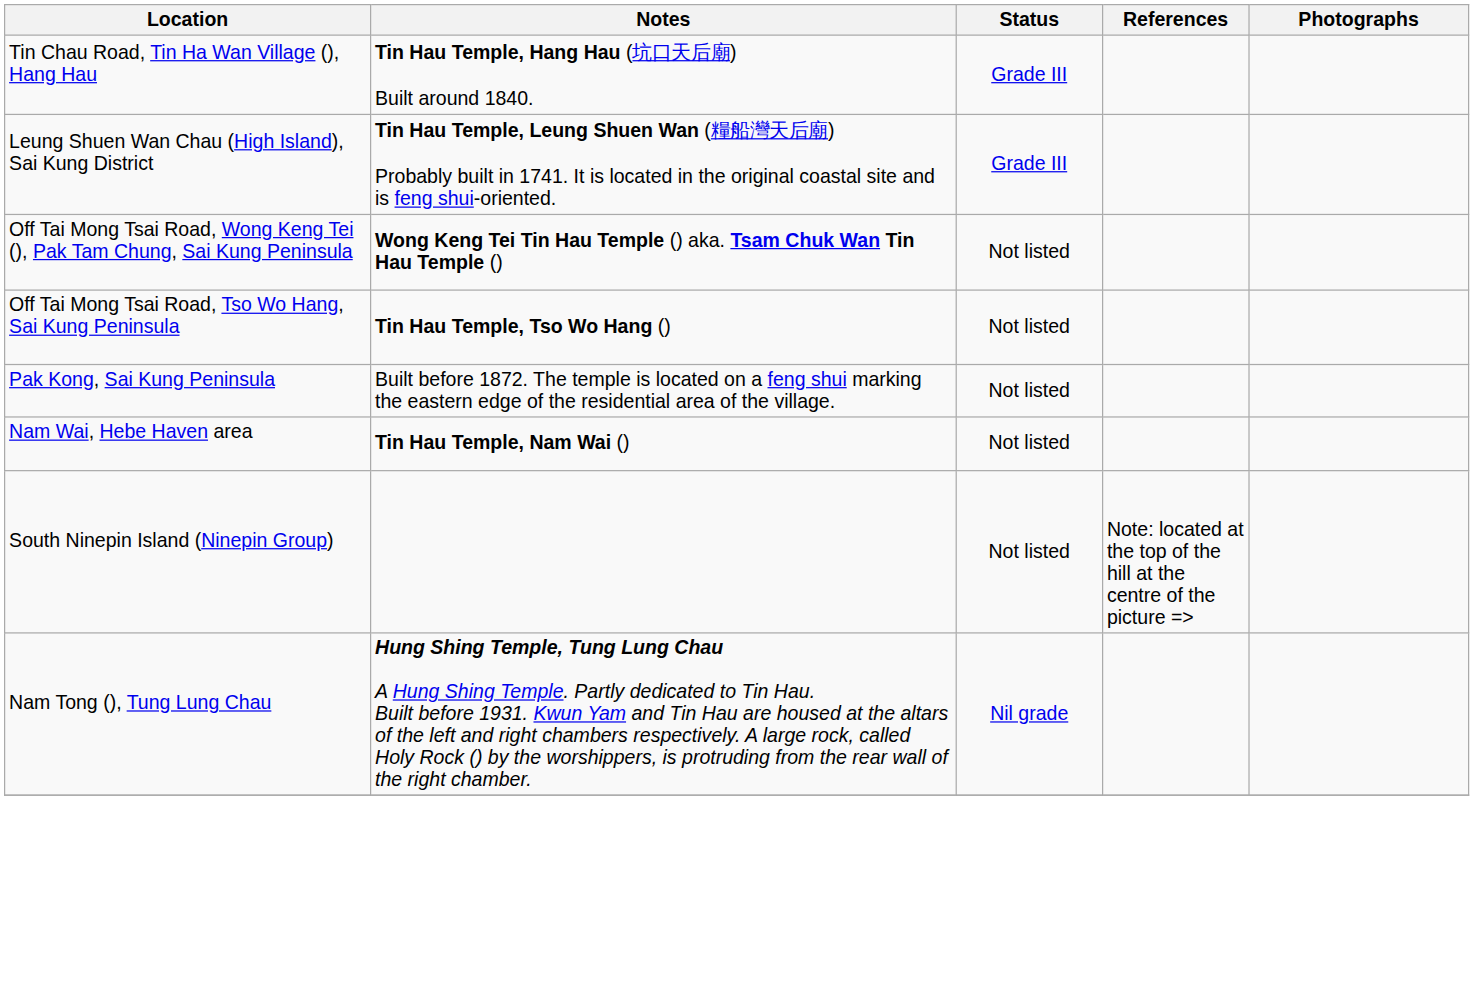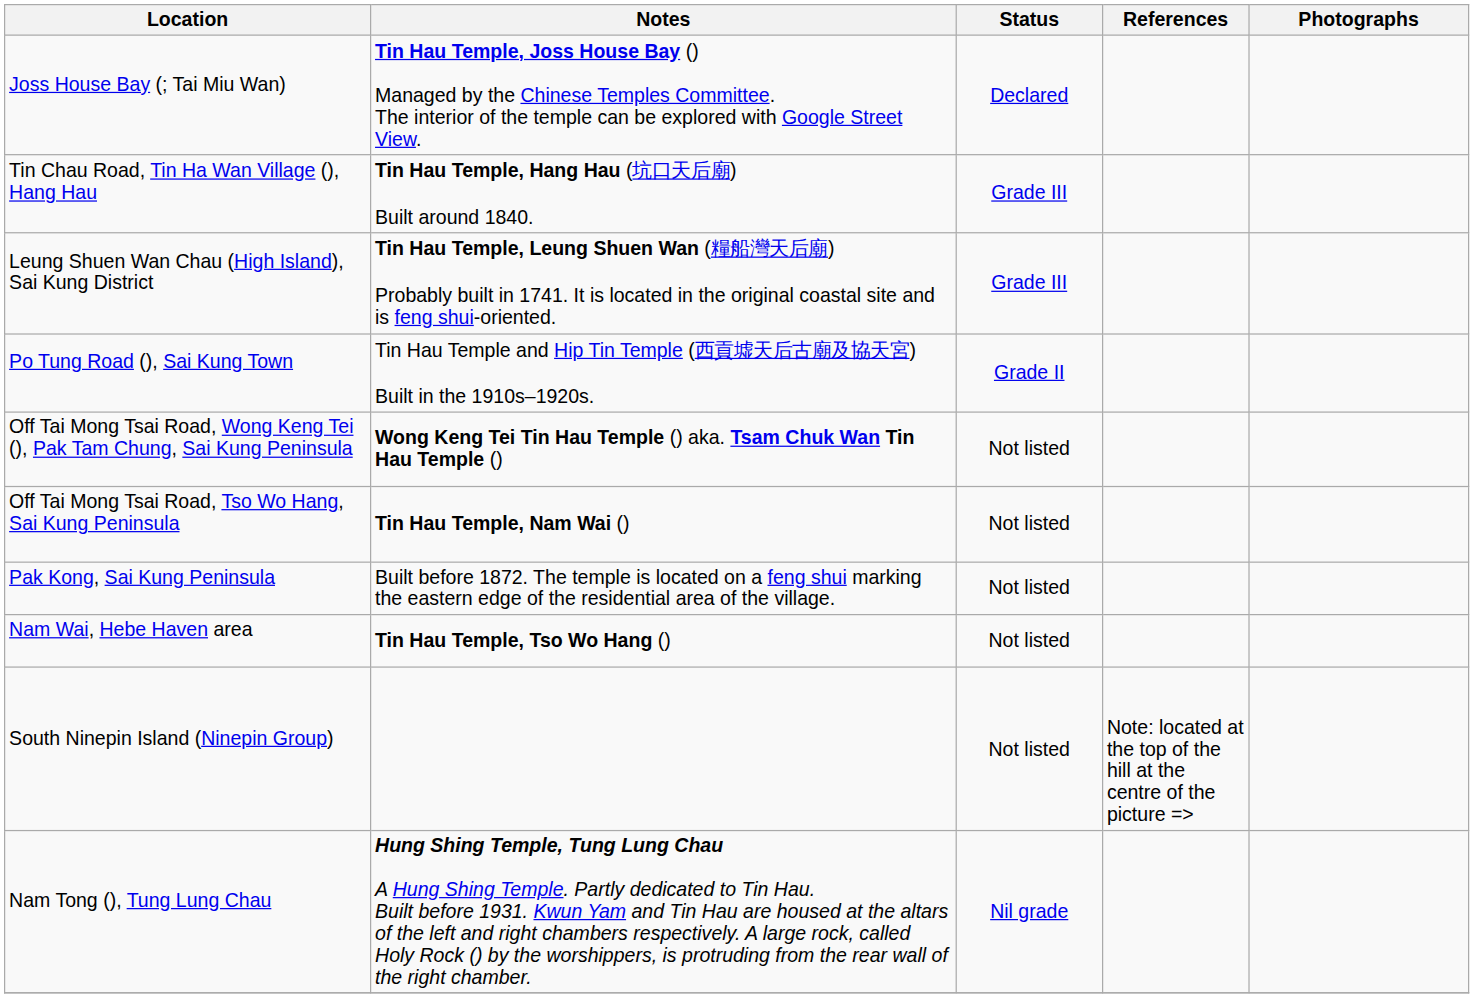+ row: (147, 83)
+ row: (151, 361)
(523, 326) Tin Hau Temple, Tso Wo Hang () -> (502, 524) Tin Hau Temple, Nam Wai ()
(502, 443) Tin Hau Temple, Nam Wai () -> (523, 640) Tin Hau Temple, Tso Wo Hang ()
